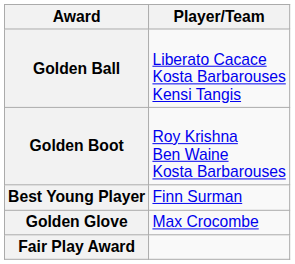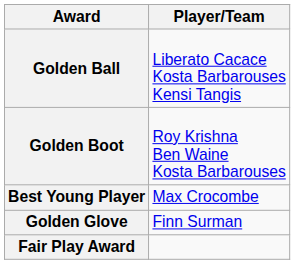(197, 197) Finn Surman -> (206, 197) Max Crocombe
(206, 222) Max Crocombe -> (197, 222) Finn Surman
